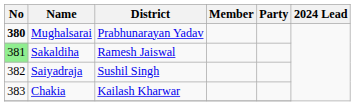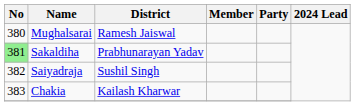(16, 33) bold -> (16, 33) normal
(150, 33) Prabhunarayan Yadav -> (136, 33) Ramesh Jaiswal
(136, 52) Ramesh Jaiswal -> (150, 52) Prabhunarayan Yadav
